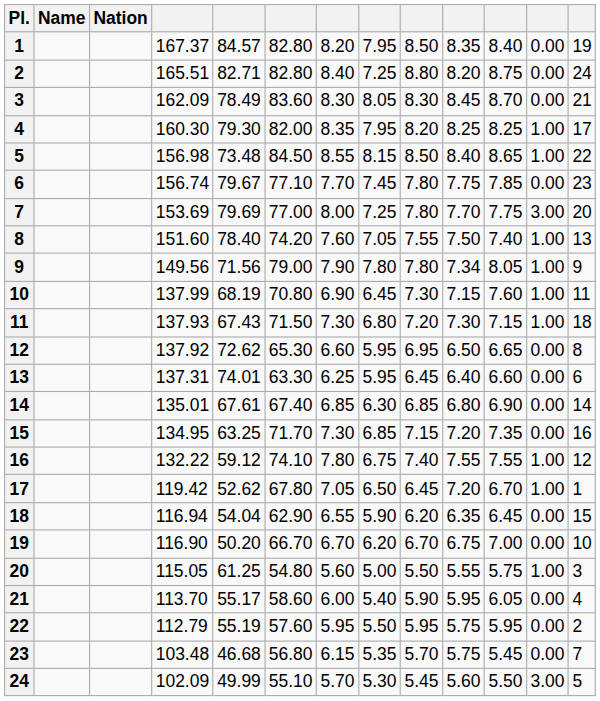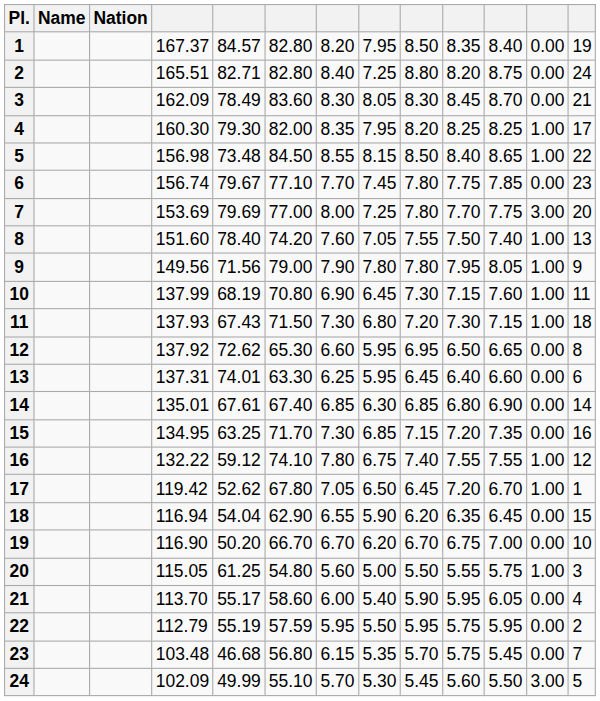(463, 267) 7.34 -> (463, 267) 7.95
(291, 626) 57.60 -> (291, 626) 57.59
